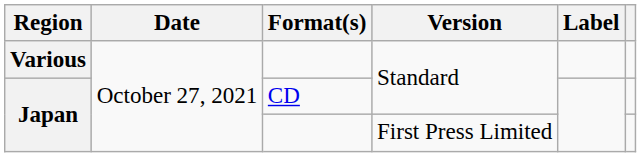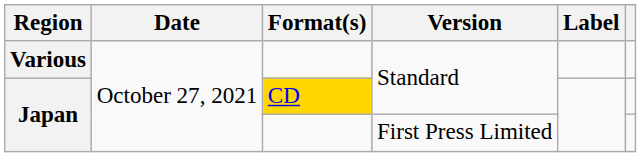(284, 95) no background -> (284, 95) gold background
